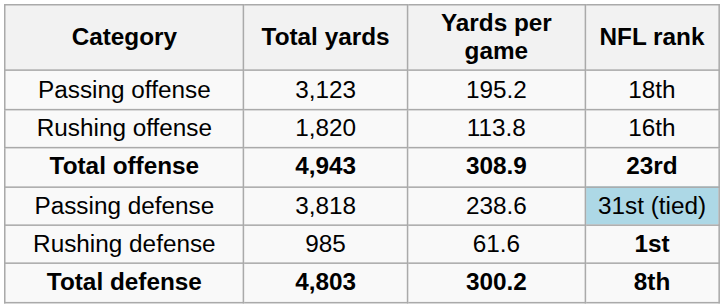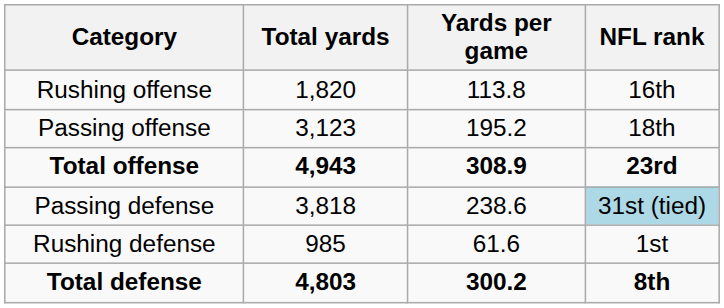rows swapped: (124, 89) <-> (124, 128)
(652, 243) bold -> (652, 243) normal
